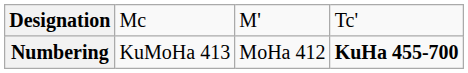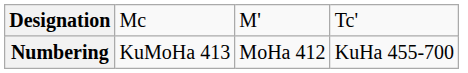(397, 52) bold -> (394, 52) normal
